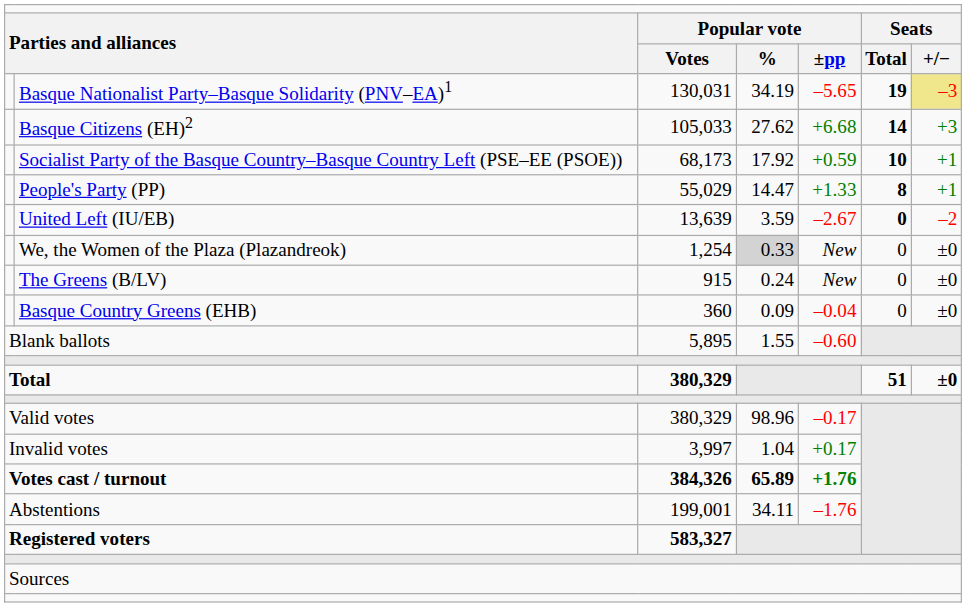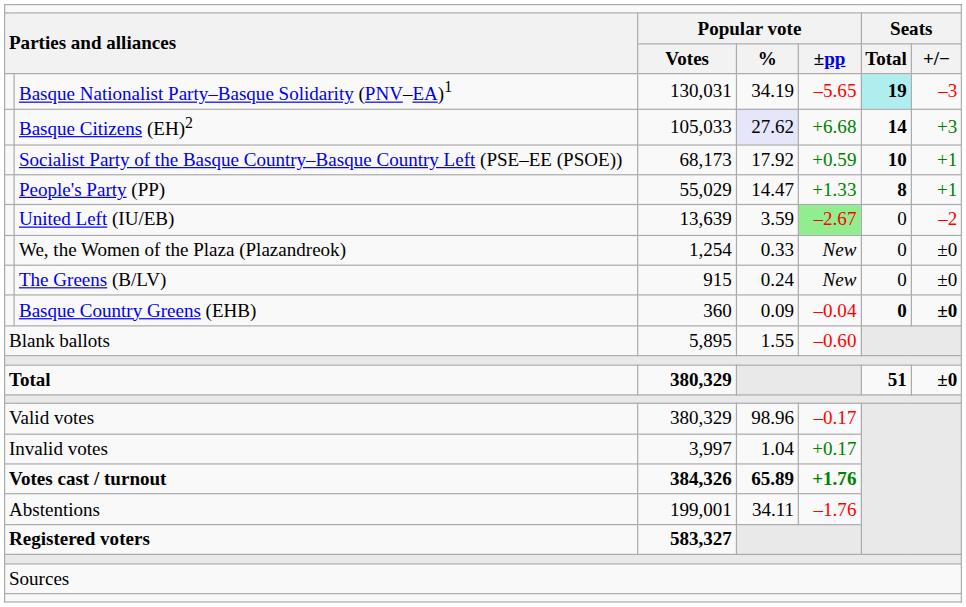(897, 91) no background -> (897, 91) paleturquoise background
(948, 91) khaki background -> (948, 91) no background
(773, 126) no background -> (773, 126) lavender background
(835, 219) no background -> (835, 219) lightgreen background
(902, 219) bold -> (902, 219) normal
(777, 250) lightgrey background -> (777, 250) no background
(902, 310) normal -> (902, 310) bold
(947, 310) normal -> (947, 310) bold
